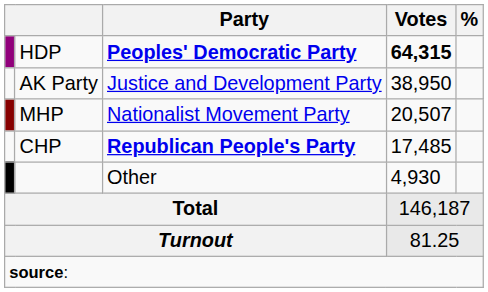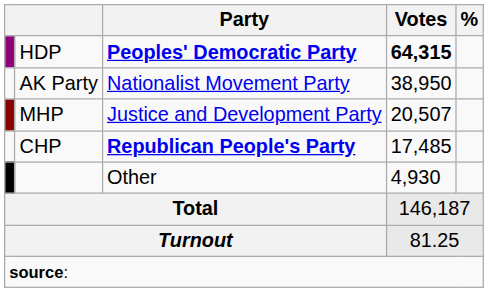(244, 83) Justice and Development Party -> (228, 83) Nationalist Movement Party
(228, 114) Nationalist Movement Party -> (244, 114) Justice and Development Party
